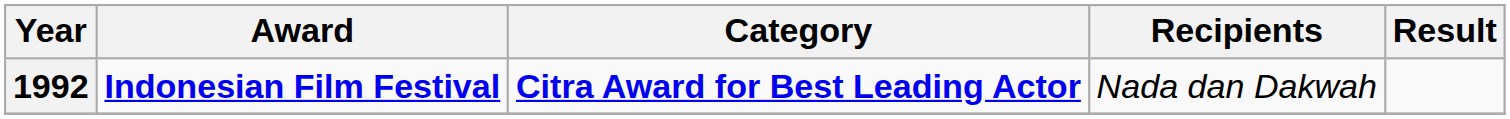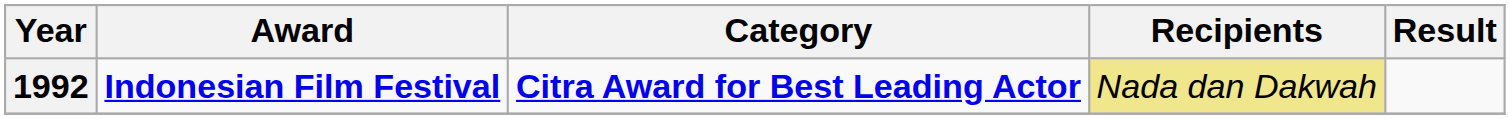(1237, 85) no background -> (1237, 85) khaki background
